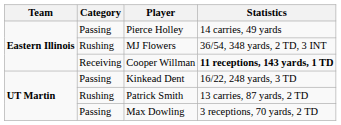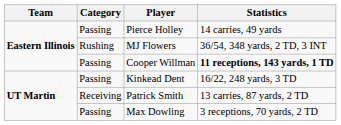(100, 62) Receiving -> (95, 62) Passing
(97, 95) Rushing -> (100, 95) Receiving
